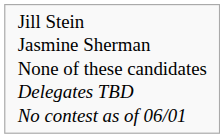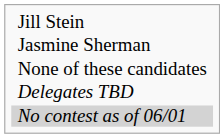(102, 116) no background -> (102, 116) lightgrey background
